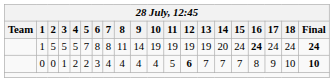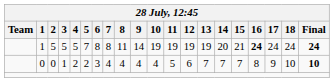(240, 47) 24 -> (240, 47) 21
(189, 64) bold -> (189, 64) normal
